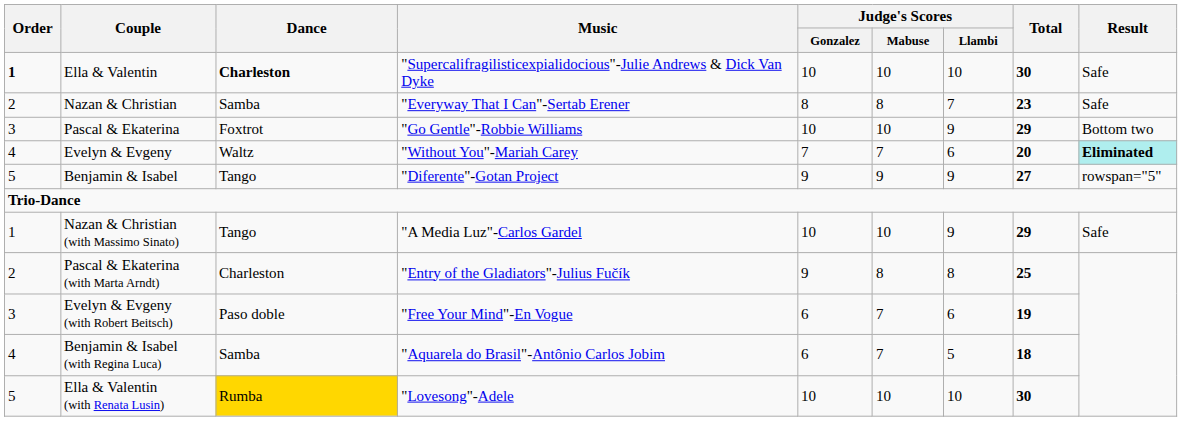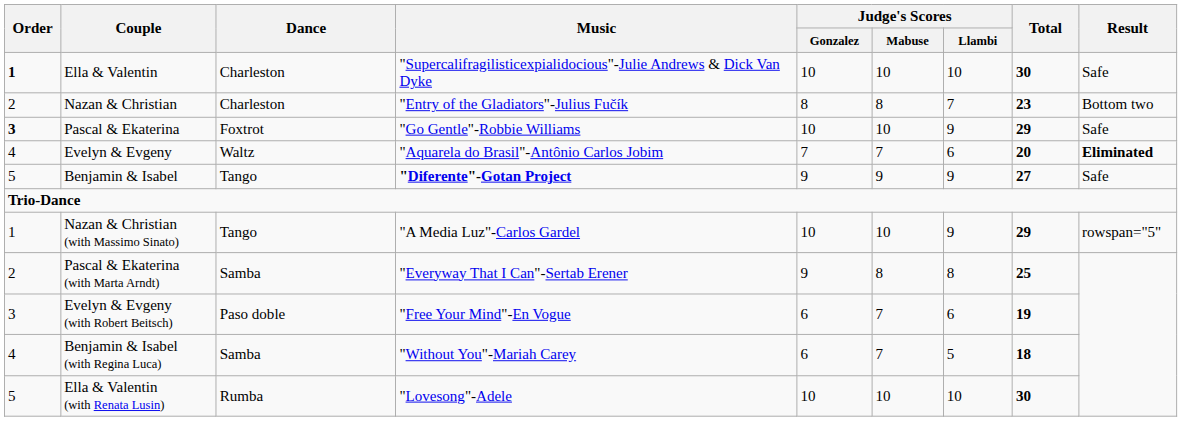(255, 72) bold -> (252, 72) normal
(239, 104) Samba -> (252, 104) Charleston
(515, 104) "Everyway That I Can"-Sertab Erener -> (514, 104) "Entry of the Gladiators"-Julius Fučík
(1095, 104) Safe -> (1118, 104) Bottom two
(12, 128) normal -> (12, 128) bold
(1118, 128) Bottom two -> (1095, 128) Safe
(490, 152) "Without You"-Mariah Carey -> (531, 152) "Aquarela do Brasil"-Antônio Carlos Jobim
(1118, 152) paleturquoise background -> (1118, 152) no background
(480, 176) normal -> (485, 176) bold
(1122, 176) rowspan="5" -> (1095, 176) Safe
(1095, 232) Safe -> (1122, 232) rowspan="5"
(252, 273) Charleston -> (240, 273) Samba
(516, 273) "Entry of the Gladiators"-Julius Fučík -> (514, 273) "Everyway That I Can"-Sertab Erener
(533, 354) "Aquarela do Brasil"-Antônio Carlos Jobim -> (488, 354) "Without You"-Mariah Carey
(241, 395) gold background -> (241, 395) no background
